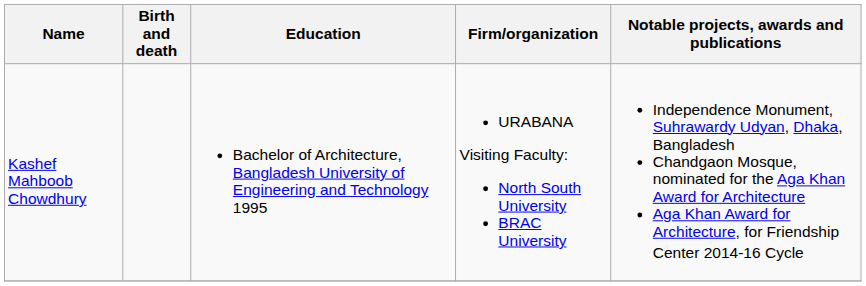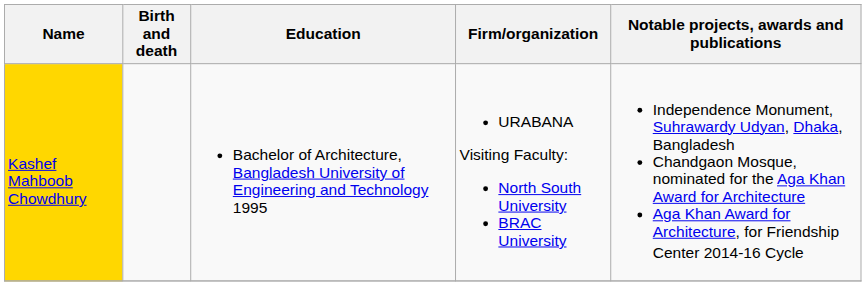(47, 181) no background -> (47, 181) gold background
